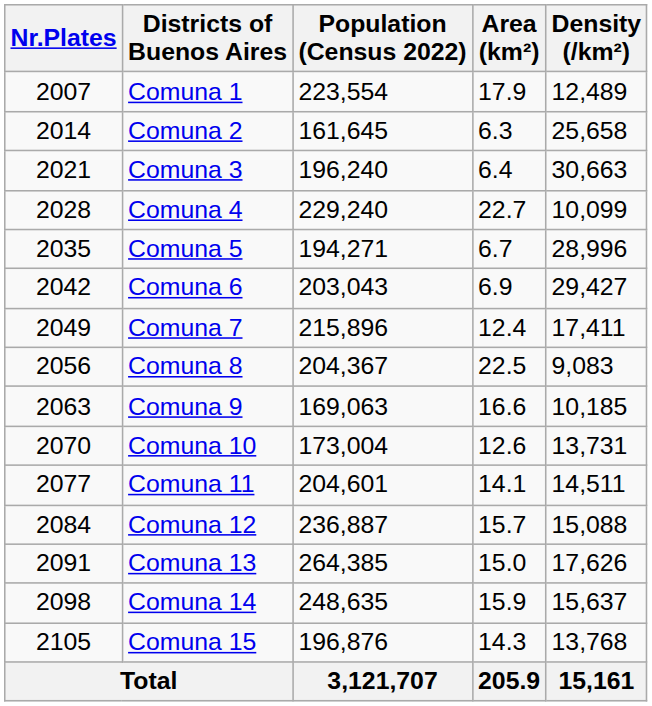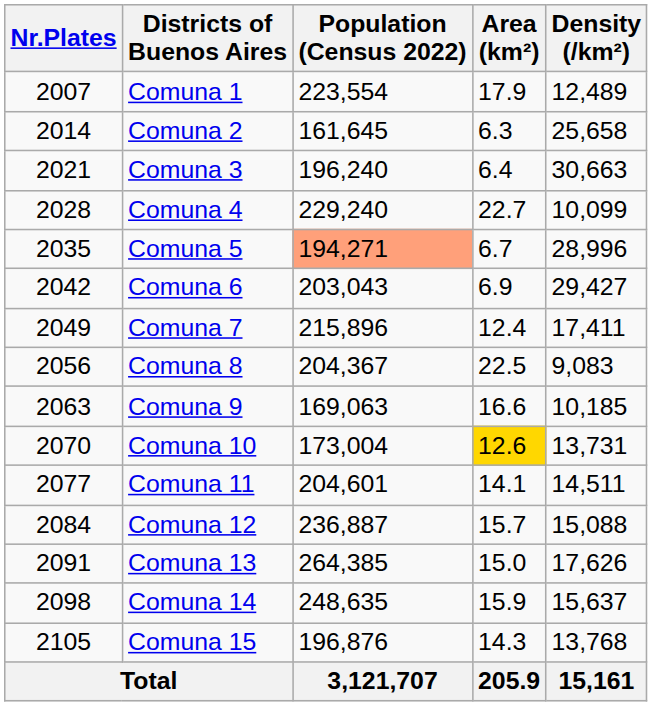(343, 248) no background -> (343, 248) lightsalmon background
(502, 445) no background -> (502, 445) gold background
